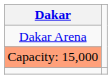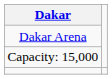(53, 57) lightsalmon background -> (53, 57) no background
